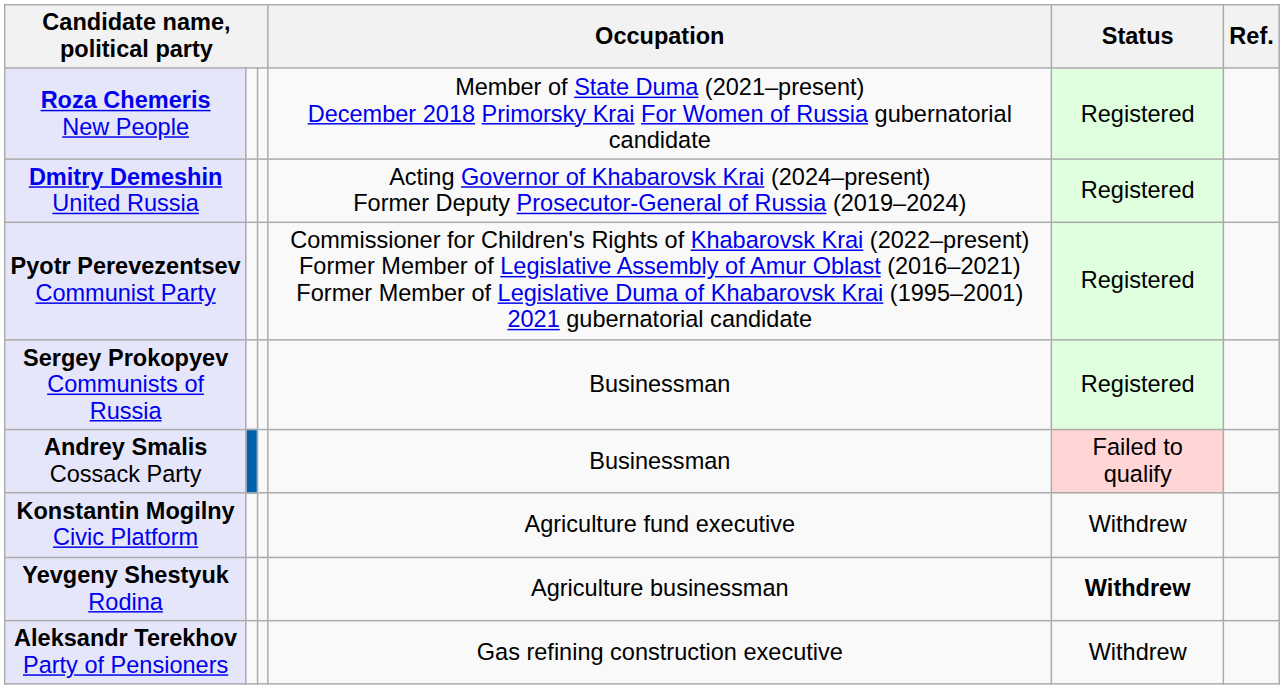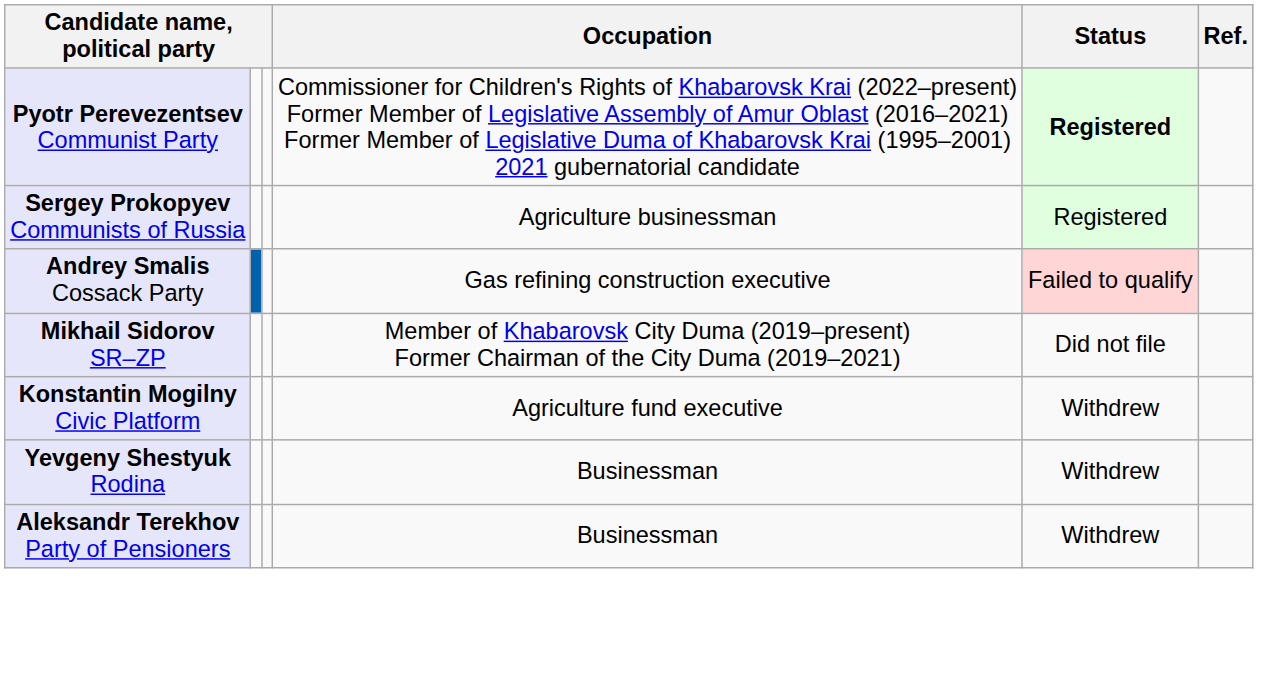- row: (126, 113)
- row: (126, 190)
(1138, 280) normal -> (1110, 126) bold
(660, 384) Businessman -> (648, 216) Agriculture businessman
(660, 461) Businessman -> (648, 280) Gas refining construction executive
+ row: (128, 344)
(660, 588) Agriculture businessman -> (648, 471) Businessman
(1138, 588) bold -> (1110, 471) normal
(660, 652) Gas refining construction executive -> (648, 535) Businessman
